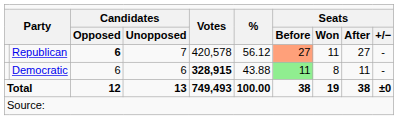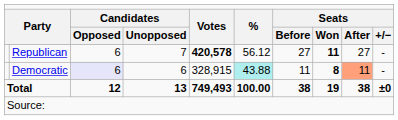(118, 53) bold -> (118, 53) normal
(212, 53) normal -> (212, 53) bold
(304, 53) lightsalmon background -> (304, 53) no background
(334, 53) normal -> (333, 53) bold
(118, 70) no background -> (118, 70) lavender background
(212, 70) bold -> (212, 70) normal
(257, 70) no background -> (257, 70) paleturquoise background
(305, 70) lightgreen background -> (305, 70) no background
(336, 70) normal -> (336, 70) bold
(364, 70) no background -> (364, 70) lightsalmon background
